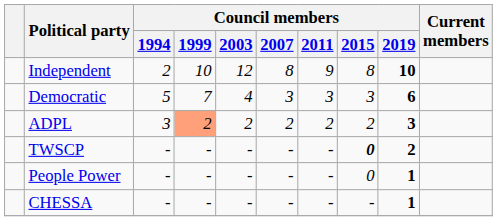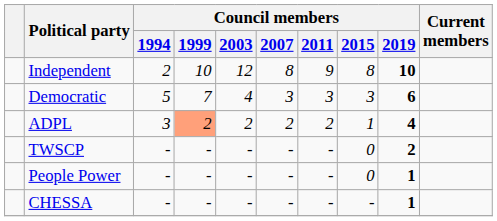(370, 123) 2 -> (370, 123) 1
(411, 123) 3 -> (411, 123) 4
(370, 149) bold -> (370, 149) normal
